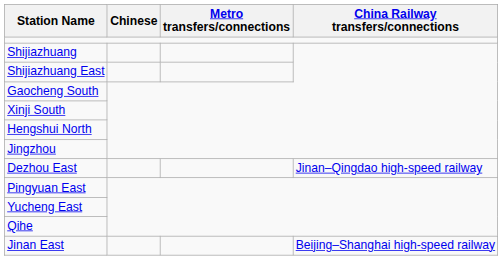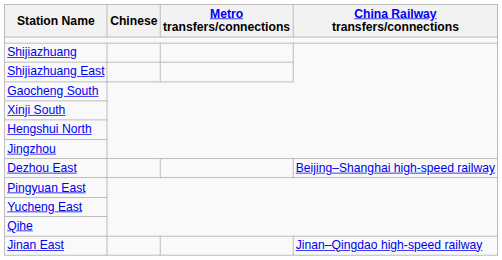(389, 168) Jinan–Qingdao high-speed railway -> (395, 168) Beijing–Shanghai high-speed railway
(395, 245) Beijing–Shanghai high-speed railway -> (389, 245) Jinan–Qingdao high-speed railway
